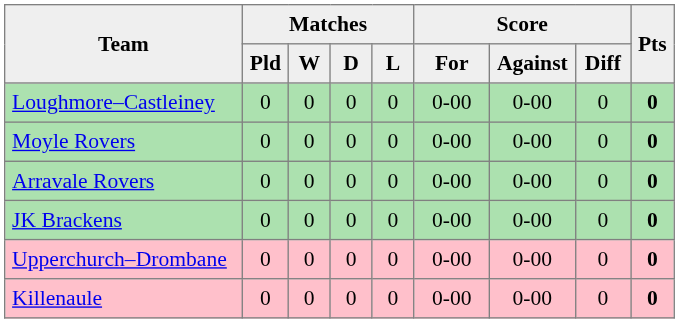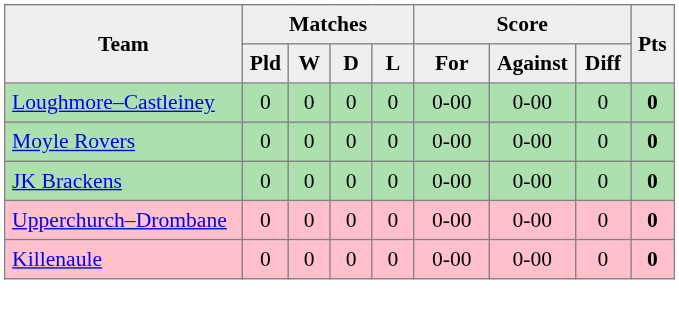- row: (83, 180)
